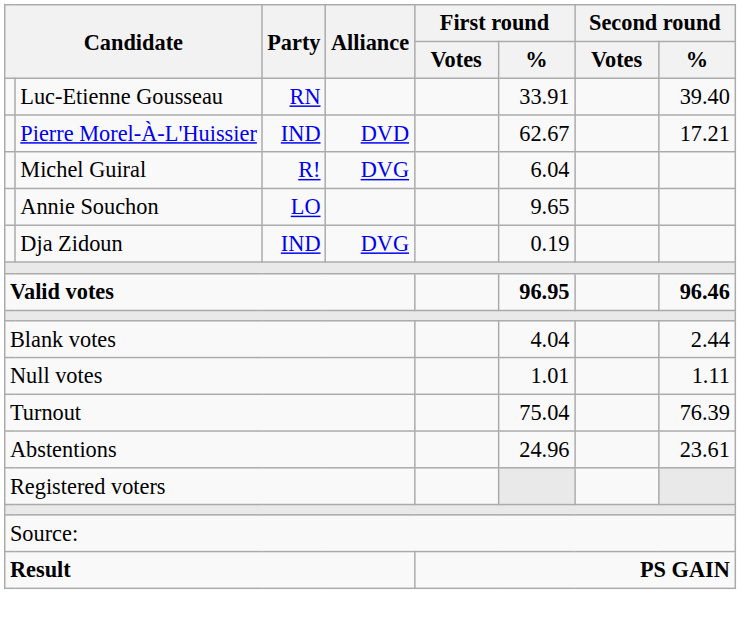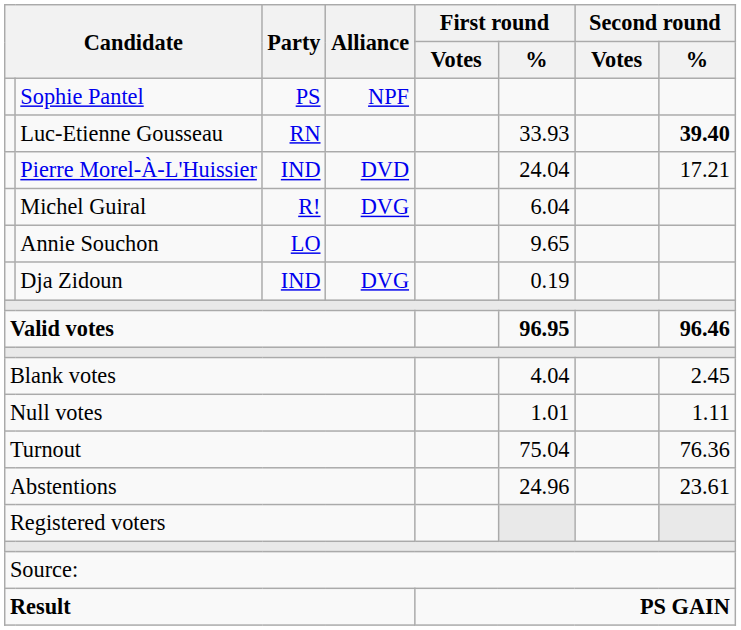+ row: (82, 96)
(544, 96) 33.91 -> (544, 133) 33.93
(705, 96) normal -> (705, 133) bold
(544, 133) 62.67 -> (544, 170) 24.04
(710, 338) 2.44 -> (710, 375) 2.45
(705, 412) 76.39 -> (705, 449) 76.36
